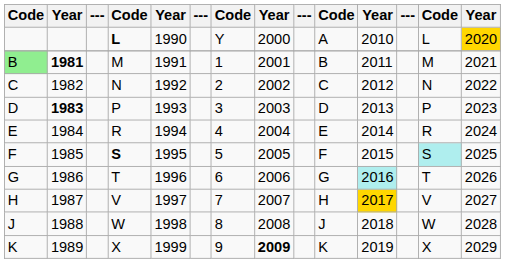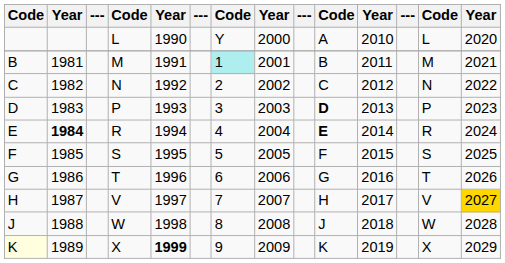(116, 39) bold -> (115, 39) normal
(481, 39) gold background -> (481, 39) no background
(13, 62) lightgreen background -> (13, 62) no background
(67, 62) bold -> (67, 62) normal
(219, 62) no background -> (219, 62) paleturquoise background
(67, 108) bold -> (67, 108) normal
(323, 108) normal -> (323, 108) bold
(67, 131) normal -> (67, 131) bold
(323, 131) normal -> (323, 131) bold
(116, 154) bold -> (116, 154) normal
(427, 154) paleturquoise background -> (427, 154) no background
(378, 177) paleturquoise background -> (378, 177) no background
(378, 200) gold background -> (378, 200) no background
(481, 200) no background -> (481, 200) gold background
(13, 246) no background -> (13, 246) lightyellow background
(171, 246) normal -> (171, 246) bold
(274, 246) bold -> (274, 246) normal
